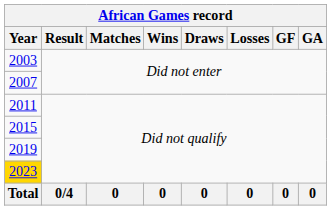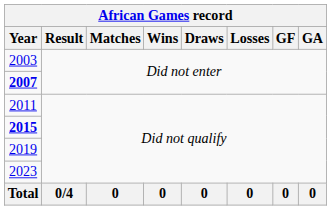(23, 82) normal -> (23, 82) bold
(23, 127) normal -> (23, 127) bold
(23, 171) gold background -> (23, 171) no background
